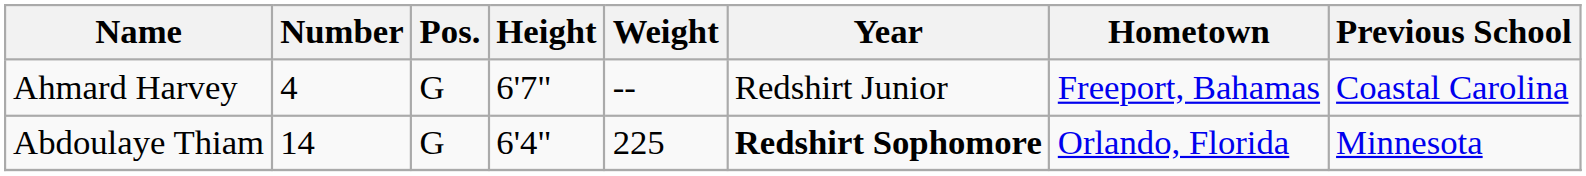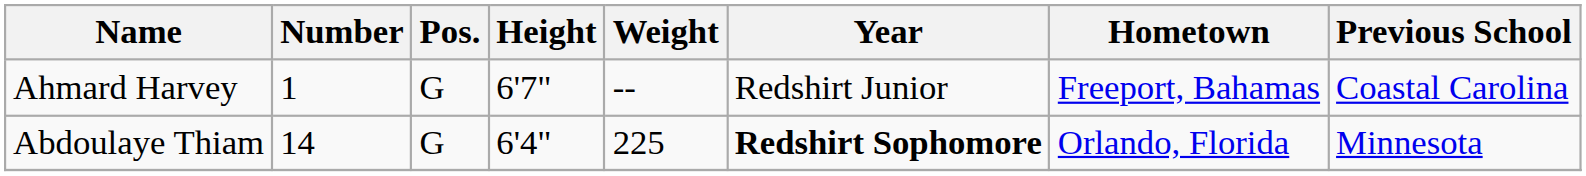(289, 87) 4 -> (289, 87) 1
